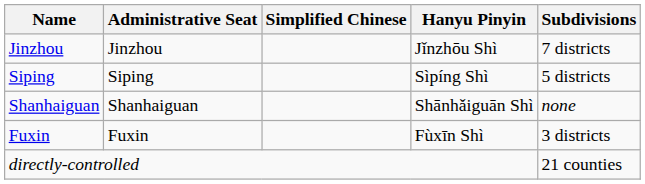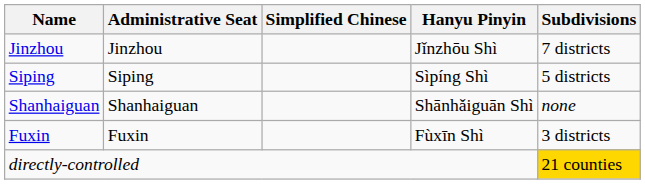(582, 164) no background -> (582, 164) gold background
